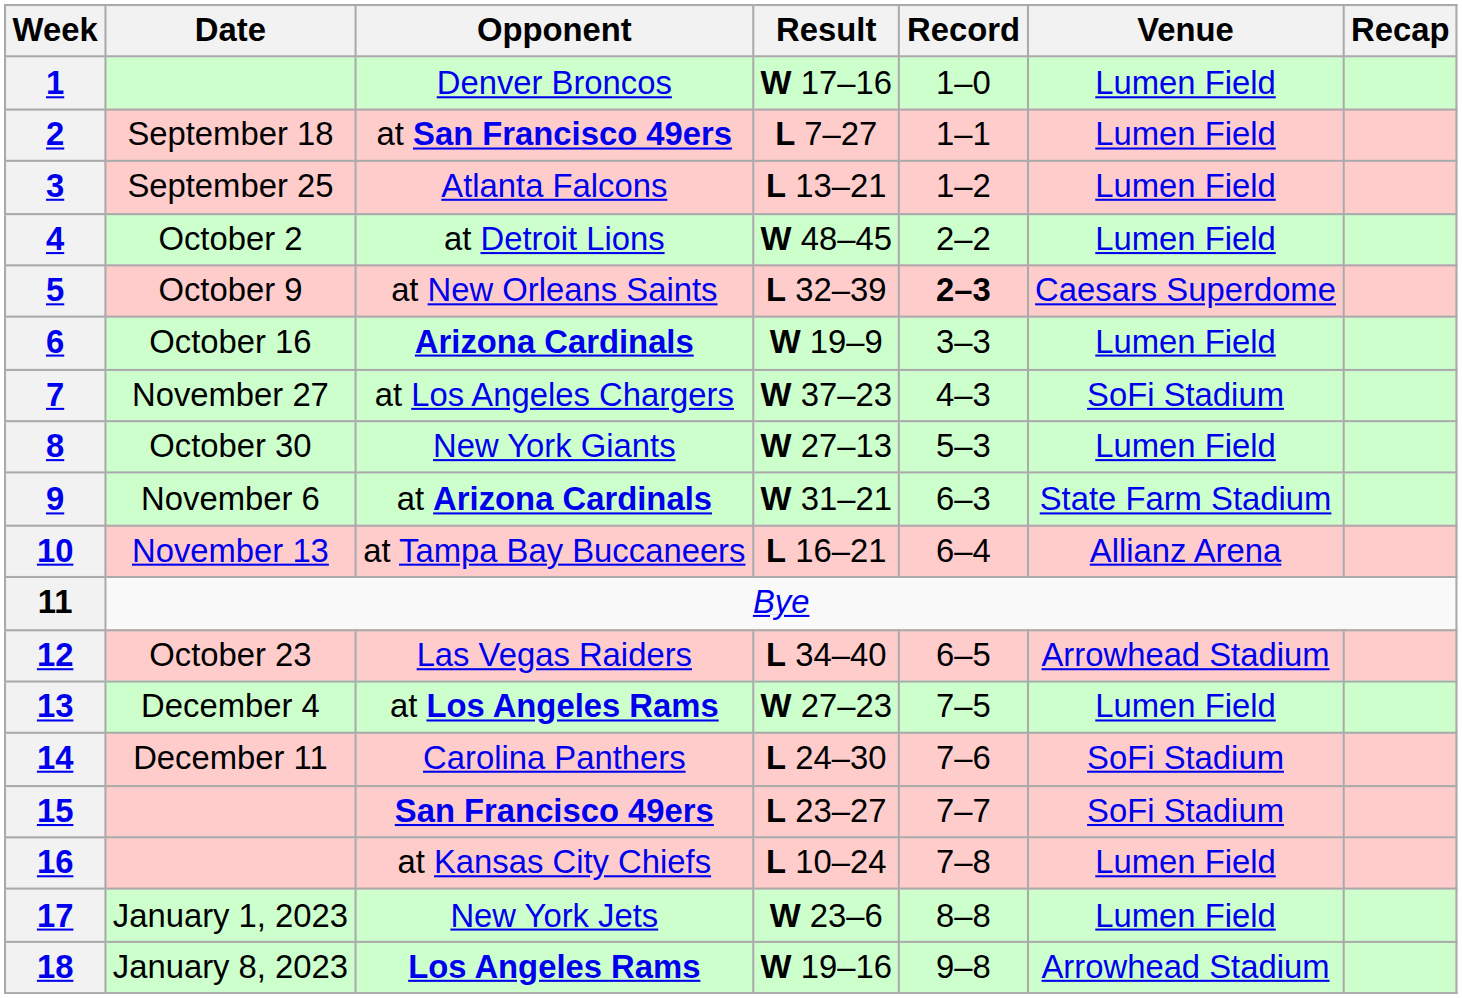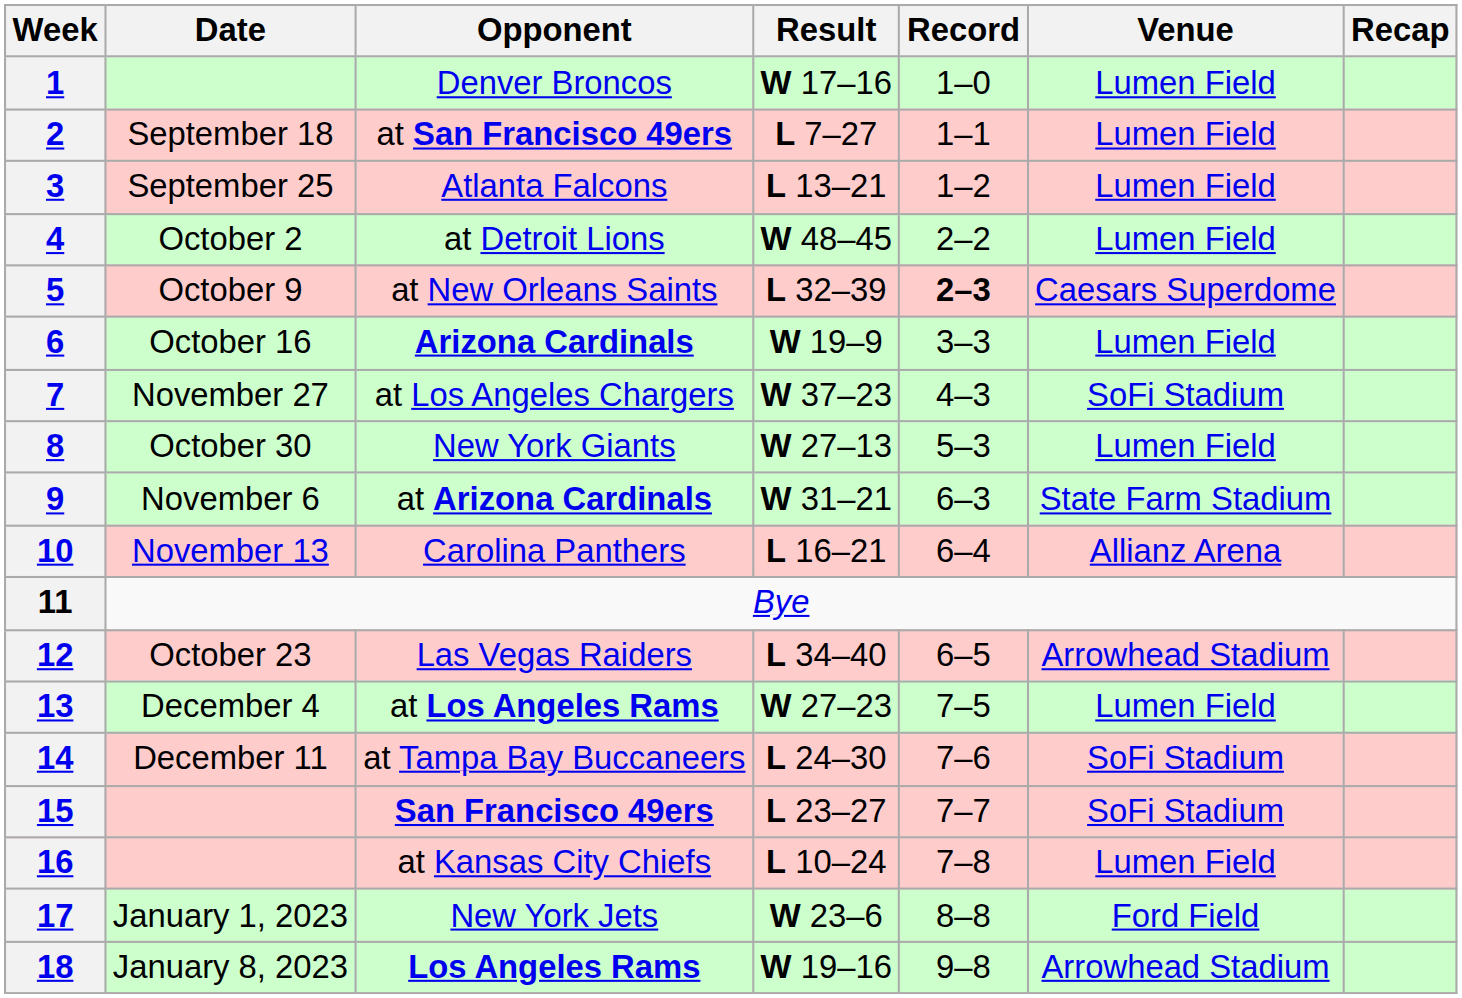(554, 550) at Tampa Bay Buccaneers -> (554, 550) Carolina Panthers
(554, 758) Carolina Panthers -> (554, 758) at Tampa Bay Buccaneers
(1186, 914) Lumen Field -> (1186, 914) Ford Field
